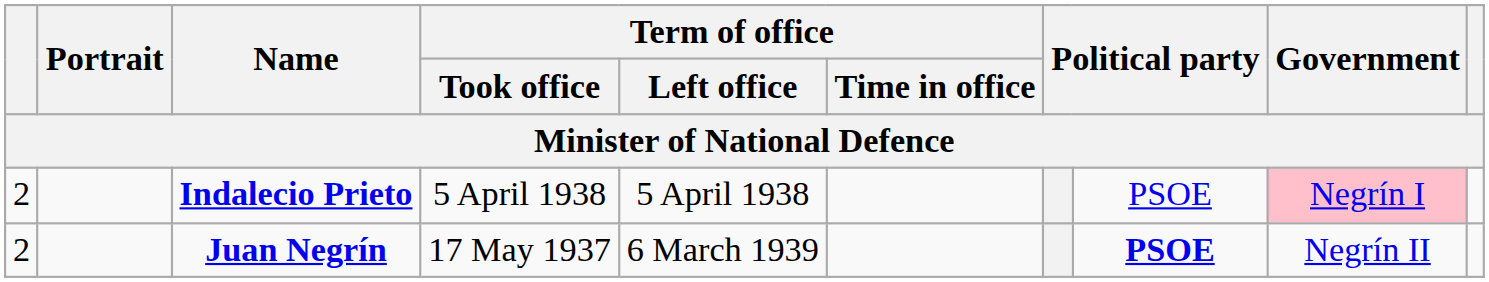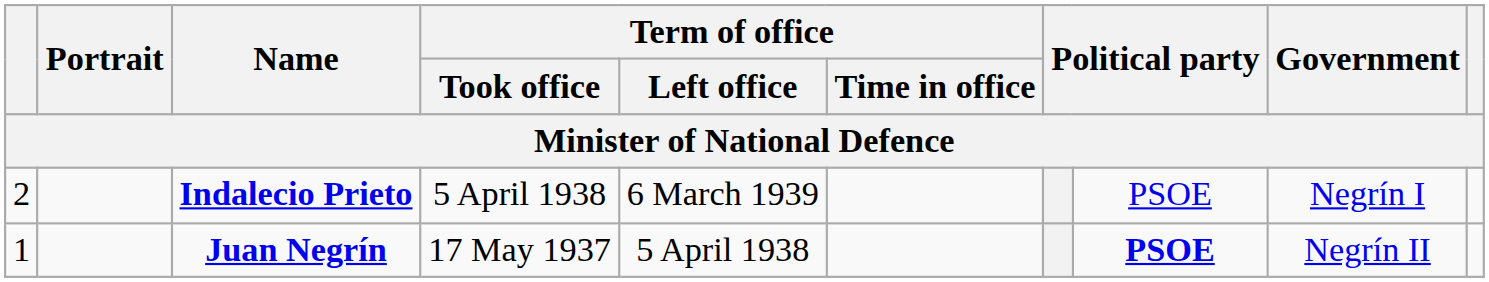(723, 194) 5 April 1938 -> (723, 194) 6 March 1939
(1368, 194) pink background -> (1368, 194) no background
(22, 248) 2 -> (22, 248) 1
(723, 248) 6 March 1939 -> (723, 248) 5 April 1938
